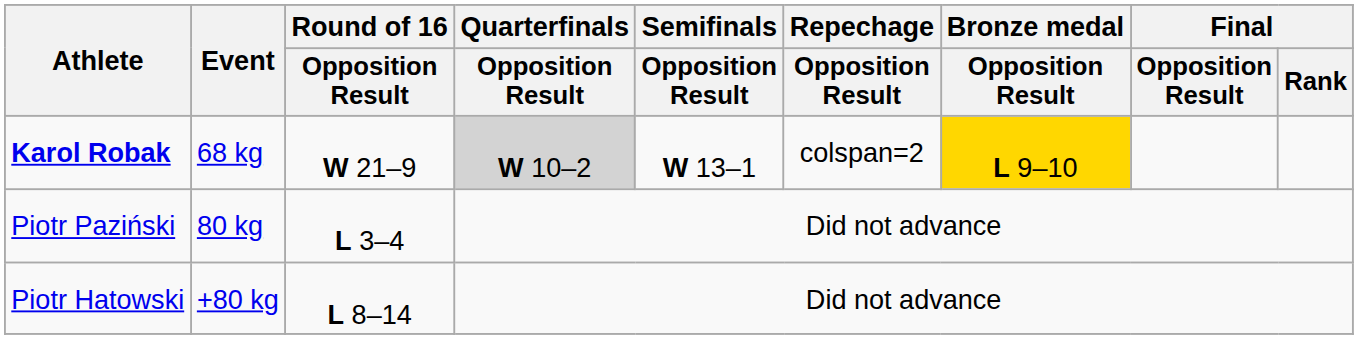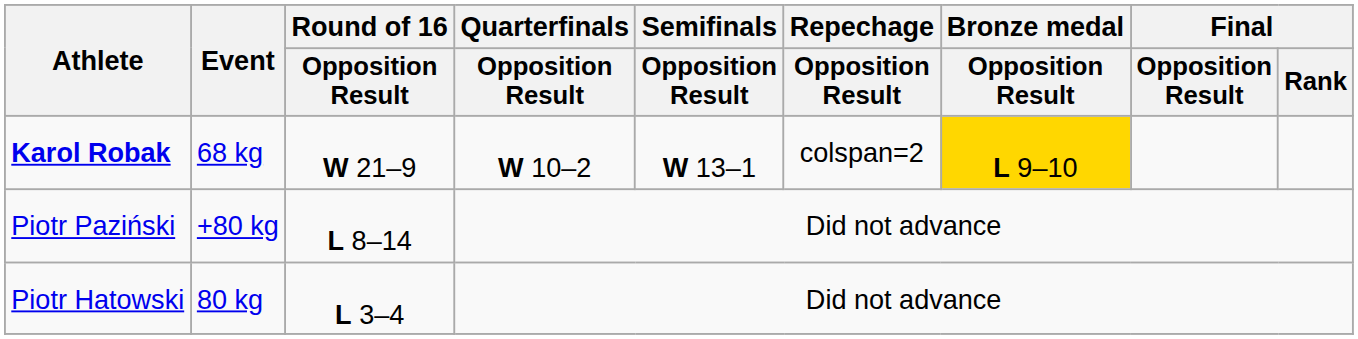(545, 168) lightgrey background -> (545, 168) no background
(230, 226) 80 kg -> (238, 226) +80 kg
(370, 241) L 3–4 -> (370, 241) L 8–14
(238, 299) +80 kg -> (230, 299) 80 kg
(370, 314) L 8–14 -> (370, 314) L 3–4
